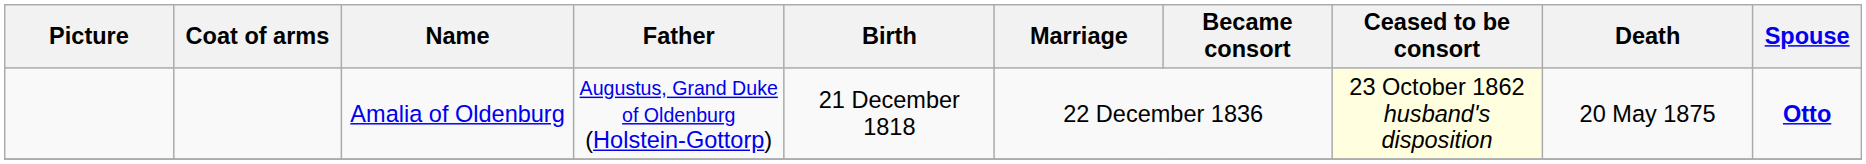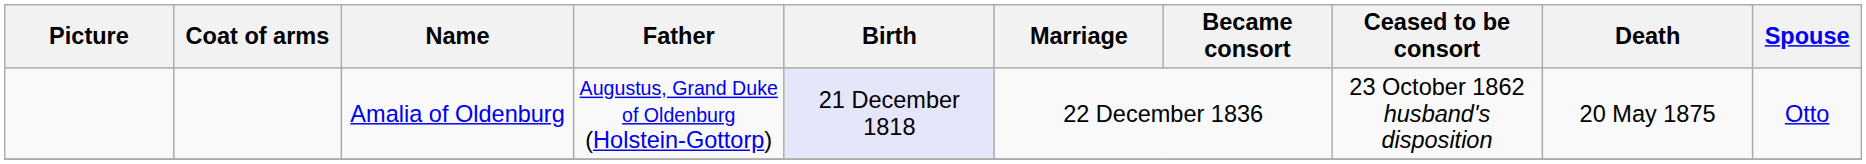(889, 113) no background -> (889, 113) lavender background
(1437, 113) lightyellow background -> (1437, 113) no background
(1807, 113) bold -> (1807, 113) normal
